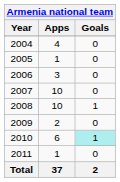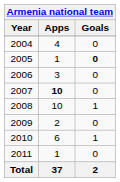(95, 59) normal -> (95, 59) bold
(57, 91) normal -> (57, 91) bold
(95, 138) paleturquoise background -> (95, 138) no background
